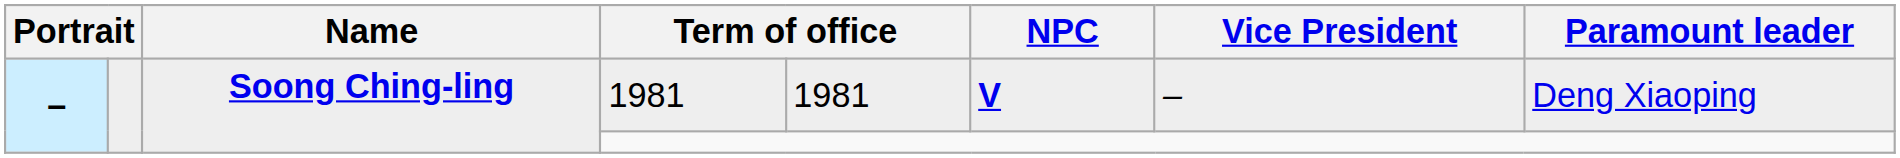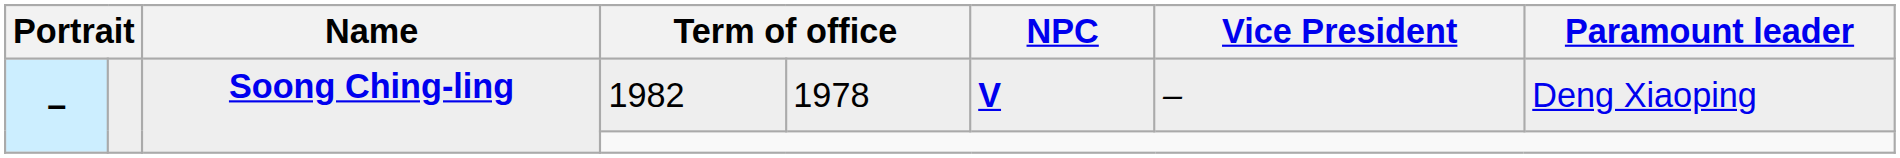(646, 94) 1981 -> (646, 94) 1982
(831, 94) 1981 -> (831, 94) 1978
